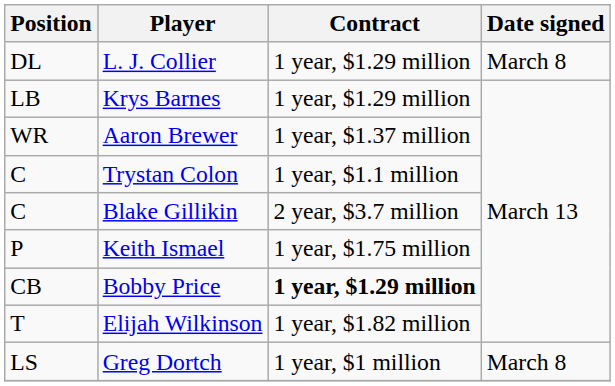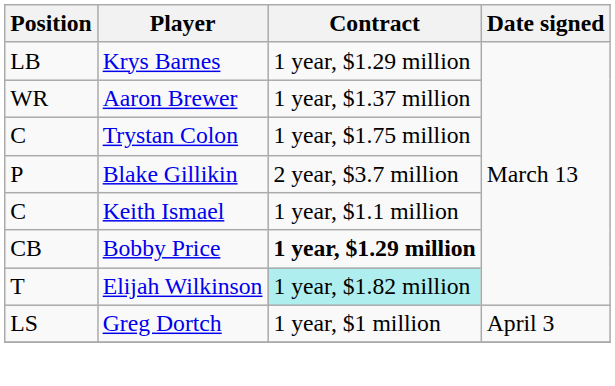- row: (159, 60)
(366, 173) 1 year, $1.1 million -> (372, 135) 1 year, $1.75 million
(18, 211) C -> (17, 173) P
(17, 248) P -> (18, 211) C
(372, 248) 1 year, $1.75 million -> (366, 211) 1 year, $1.1 million
(372, 323) no background -> (372, 286) paleturquoise background
(526, 361) March 8 -> (521, 323) April 3
